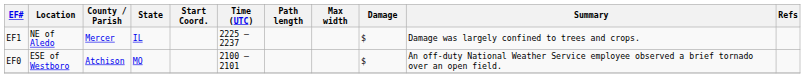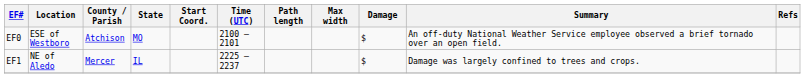rows swapped: (14, 61) <-> (14, 39)
